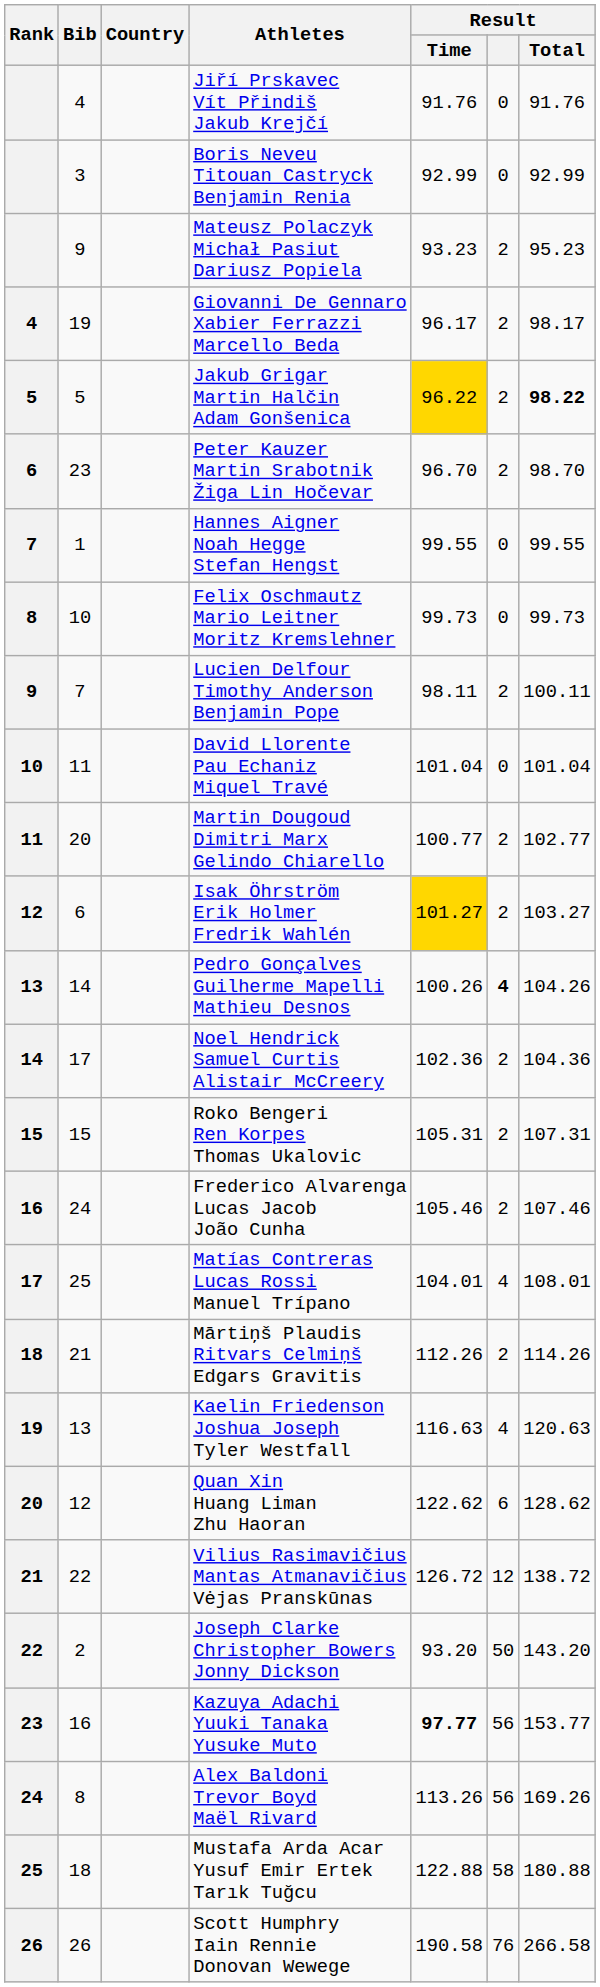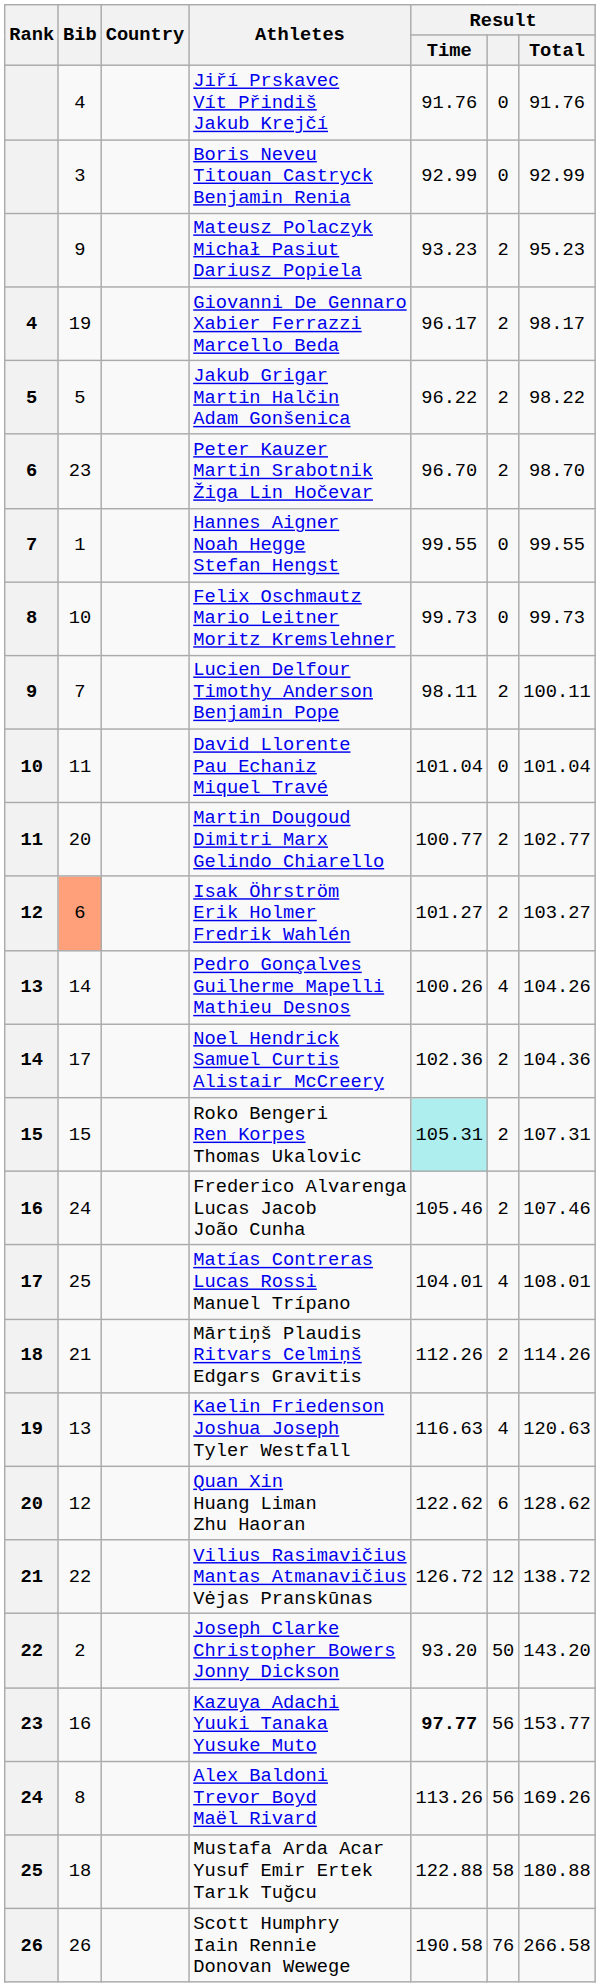(449, 397) gold background -> (449, 397) no background
(557, 397) bold -> (557, 397) normal
(80, 913) no background -> (80, 913) lightsalmon background
(449, 913) gold background -> (449, 913) no background
(503, 987) bold -> (503, 987) normal
(449, 1135) no background -> (449, 1135) paleturquoise background
